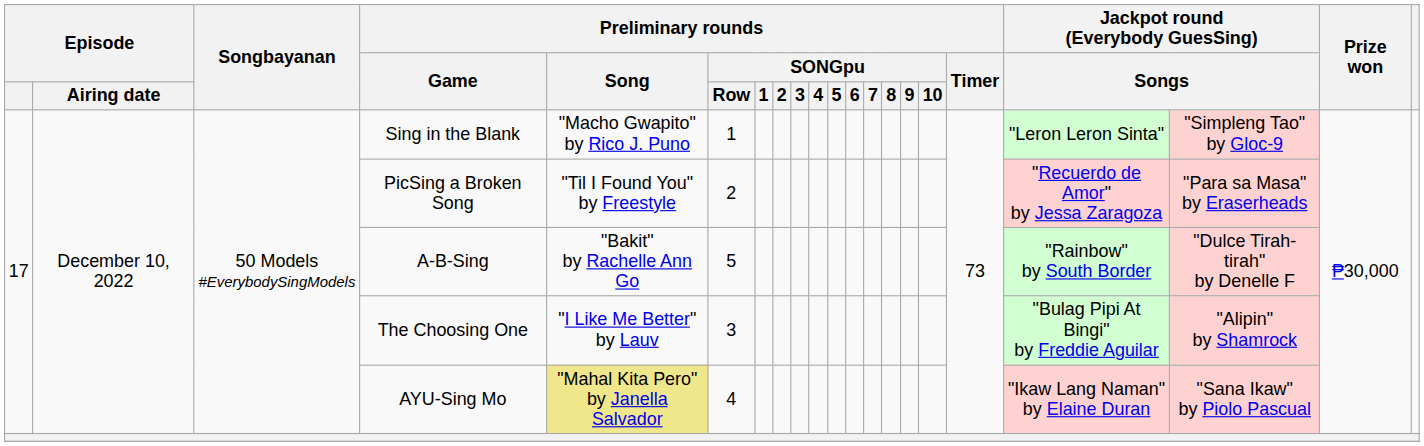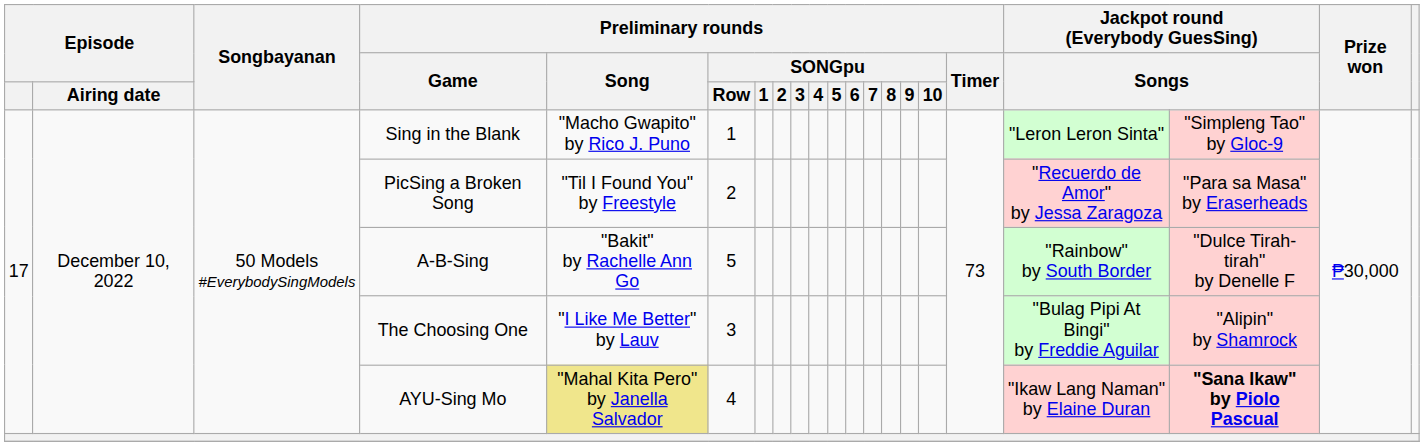(1245, 399) normal -> (1245, 399) bold
